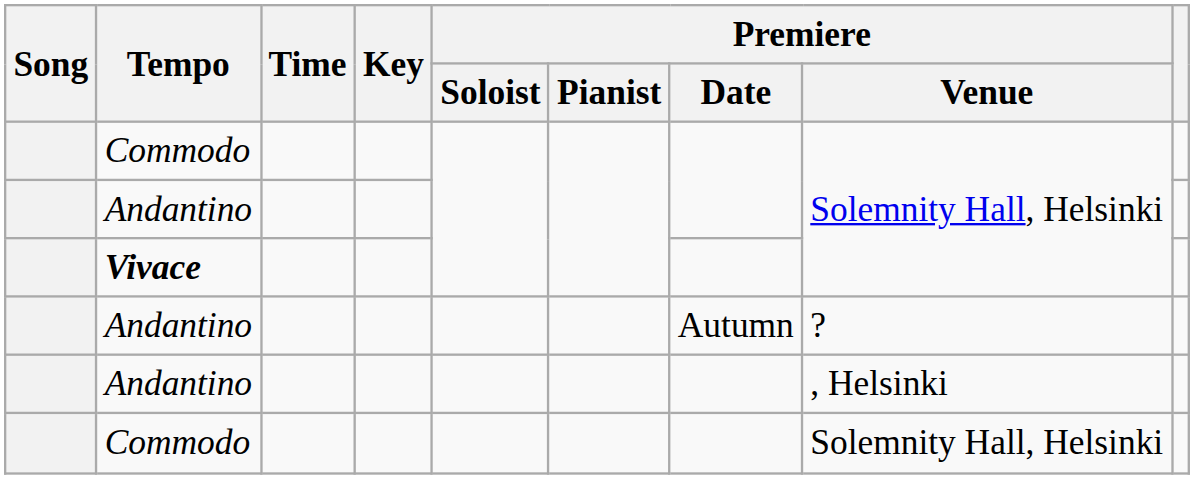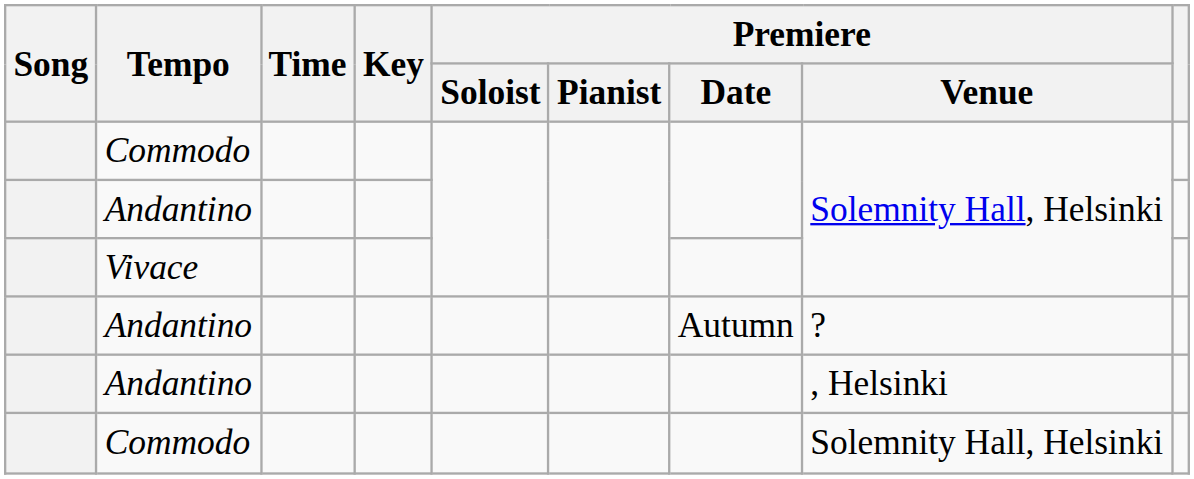(153, 267) bold -> (151, 267) normal
